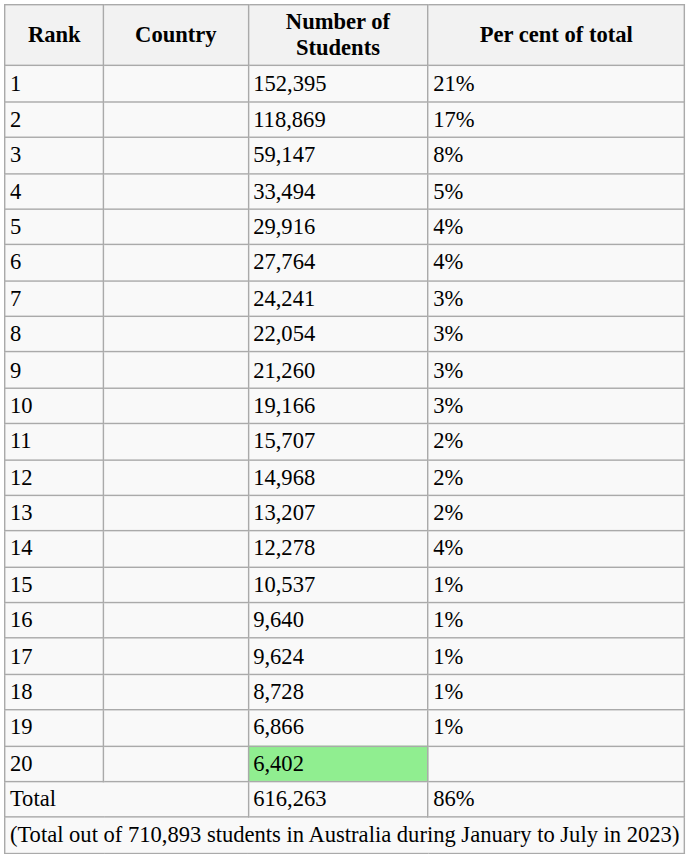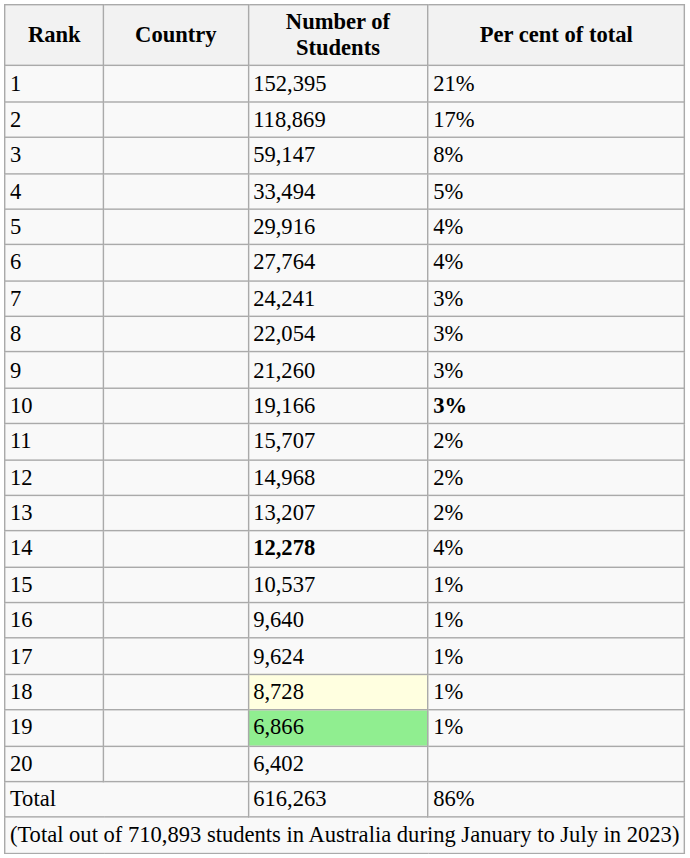(448, 405) normal -> (450, 405) bold
(284, 548) normal -> (284, 548) bold
(279, 691) no background -> (279, 691) lightyellow background
(279, 727) no background -> (279, 727) lightgreen background
(279, 763) lightgreen background -> (279, 763) no background
